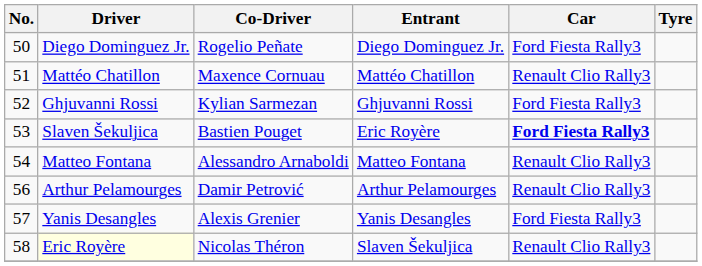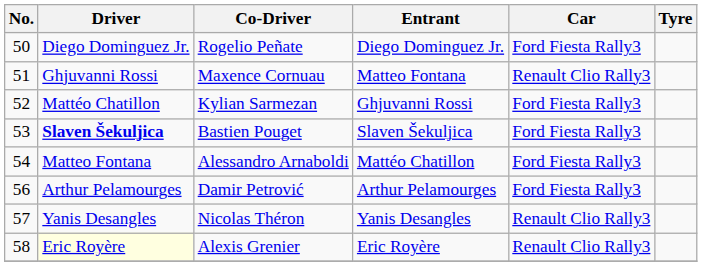(101, 75) Mattéo Chatillon -> (100, 75) Ghjuvanni Rossi
(416, 75) Mattéo Chatillon -> (411, 75) Matteo Fontana
(100, 103) Ghjuvanni Rossi -> (101, 103) Mattéo Chatillon
(100, 132) normal -> (103, 132) bold
(398, 132) Eric Royère -> (415, 132) Slaven Šekuljica
(581, 132) bold -> (577, 132) normal
(411, 160) Matteo Fontana -> (416, 160) Mattéo Chatillon
(581, 160) Renault Clio Rally3 -> (577, 160) Ford Fiesta Rally3
(581, 189) Renault Clio Rally3 -> (577, 189) Ford Fiesta Rally3
(249, 217) Alexis Grenier -> (251, 217) Nicolas Théron
(577, 217) Ford Fiesta Rally3 -> (581, 217) Renault Clio Rally3
(251, 246) Nicolas Théron -> (249, 246) Alexis Grenier
(415, 246) Slaven Šekuljica -> (398, 246) Eric Royère
